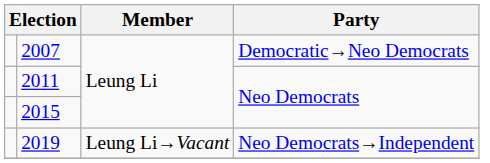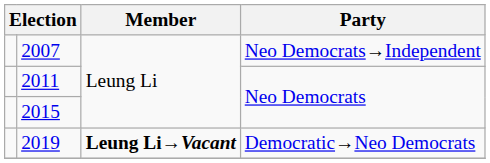(354, 50) Democratic→Neo Democrats -> (363, 50) Neo Democrats→Independent
(158, 142) normal -> (161, 142) bold
(356, 142) Neo Democrats→Independent -> (360, 142) Democratic→Neo Democrats
